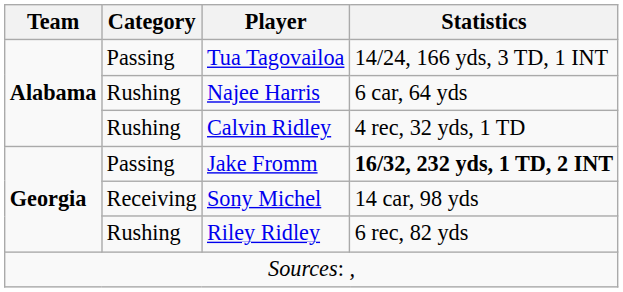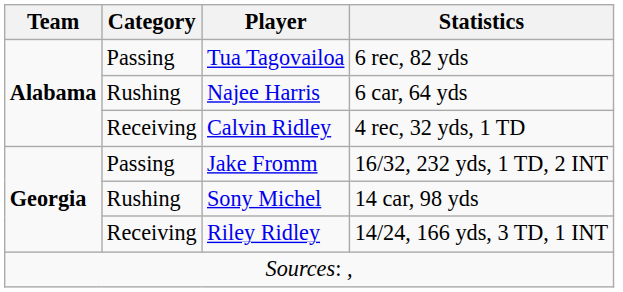(481, 57) 14/24, 166 yds, 3 TD, 1 INT -> (412, 57) 6 rec, 82 yds
(144, 127) Rushing -> (152, 127) Receiving
(484, 163) bold -> (481, 163) normal
(152, 198) Receiving -> (144, 198) Rushing
(144, 233) Rushing -> (152, 233) Receiving
(412, 233) 6 rec, 82 yds -> (481, 233) 14/24, 166 yds, 3 TD, 1 INT
